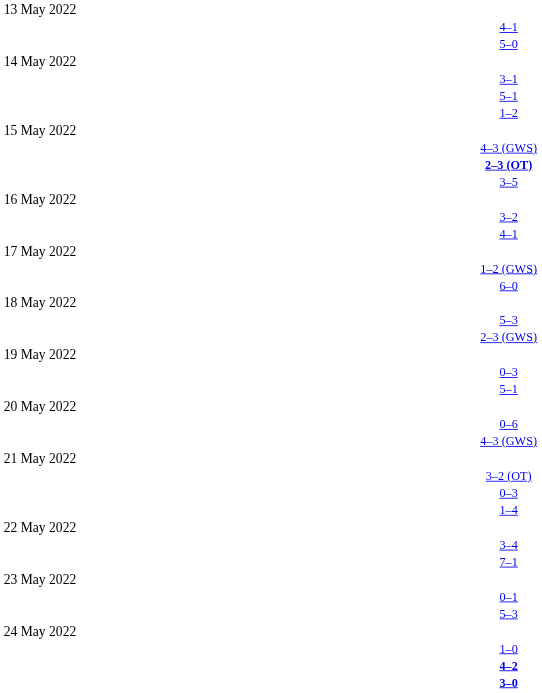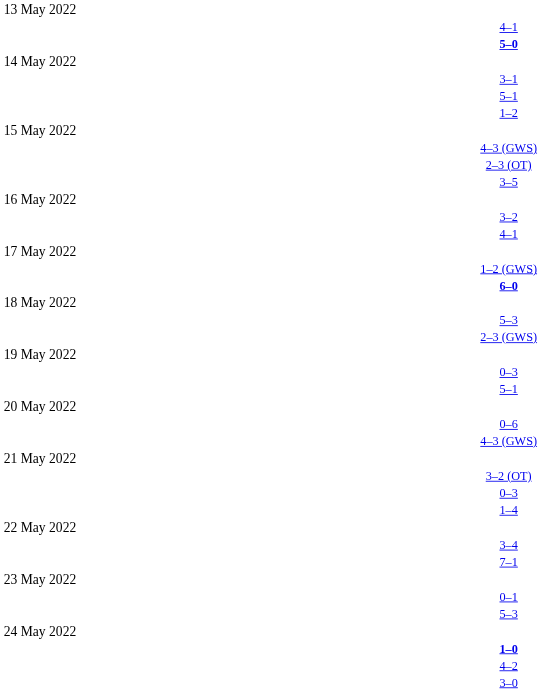(509, 44) normal -> (509, 44) bold
(509, 165) bold -> (509, 165) normal
(509, 285) normal -> (509, 285) bold
(509, 648) normal -> (509, 648) bold
(509, 665) bold -> (509, 665) normal
(509, 682) bold -> (509, 682) normal
